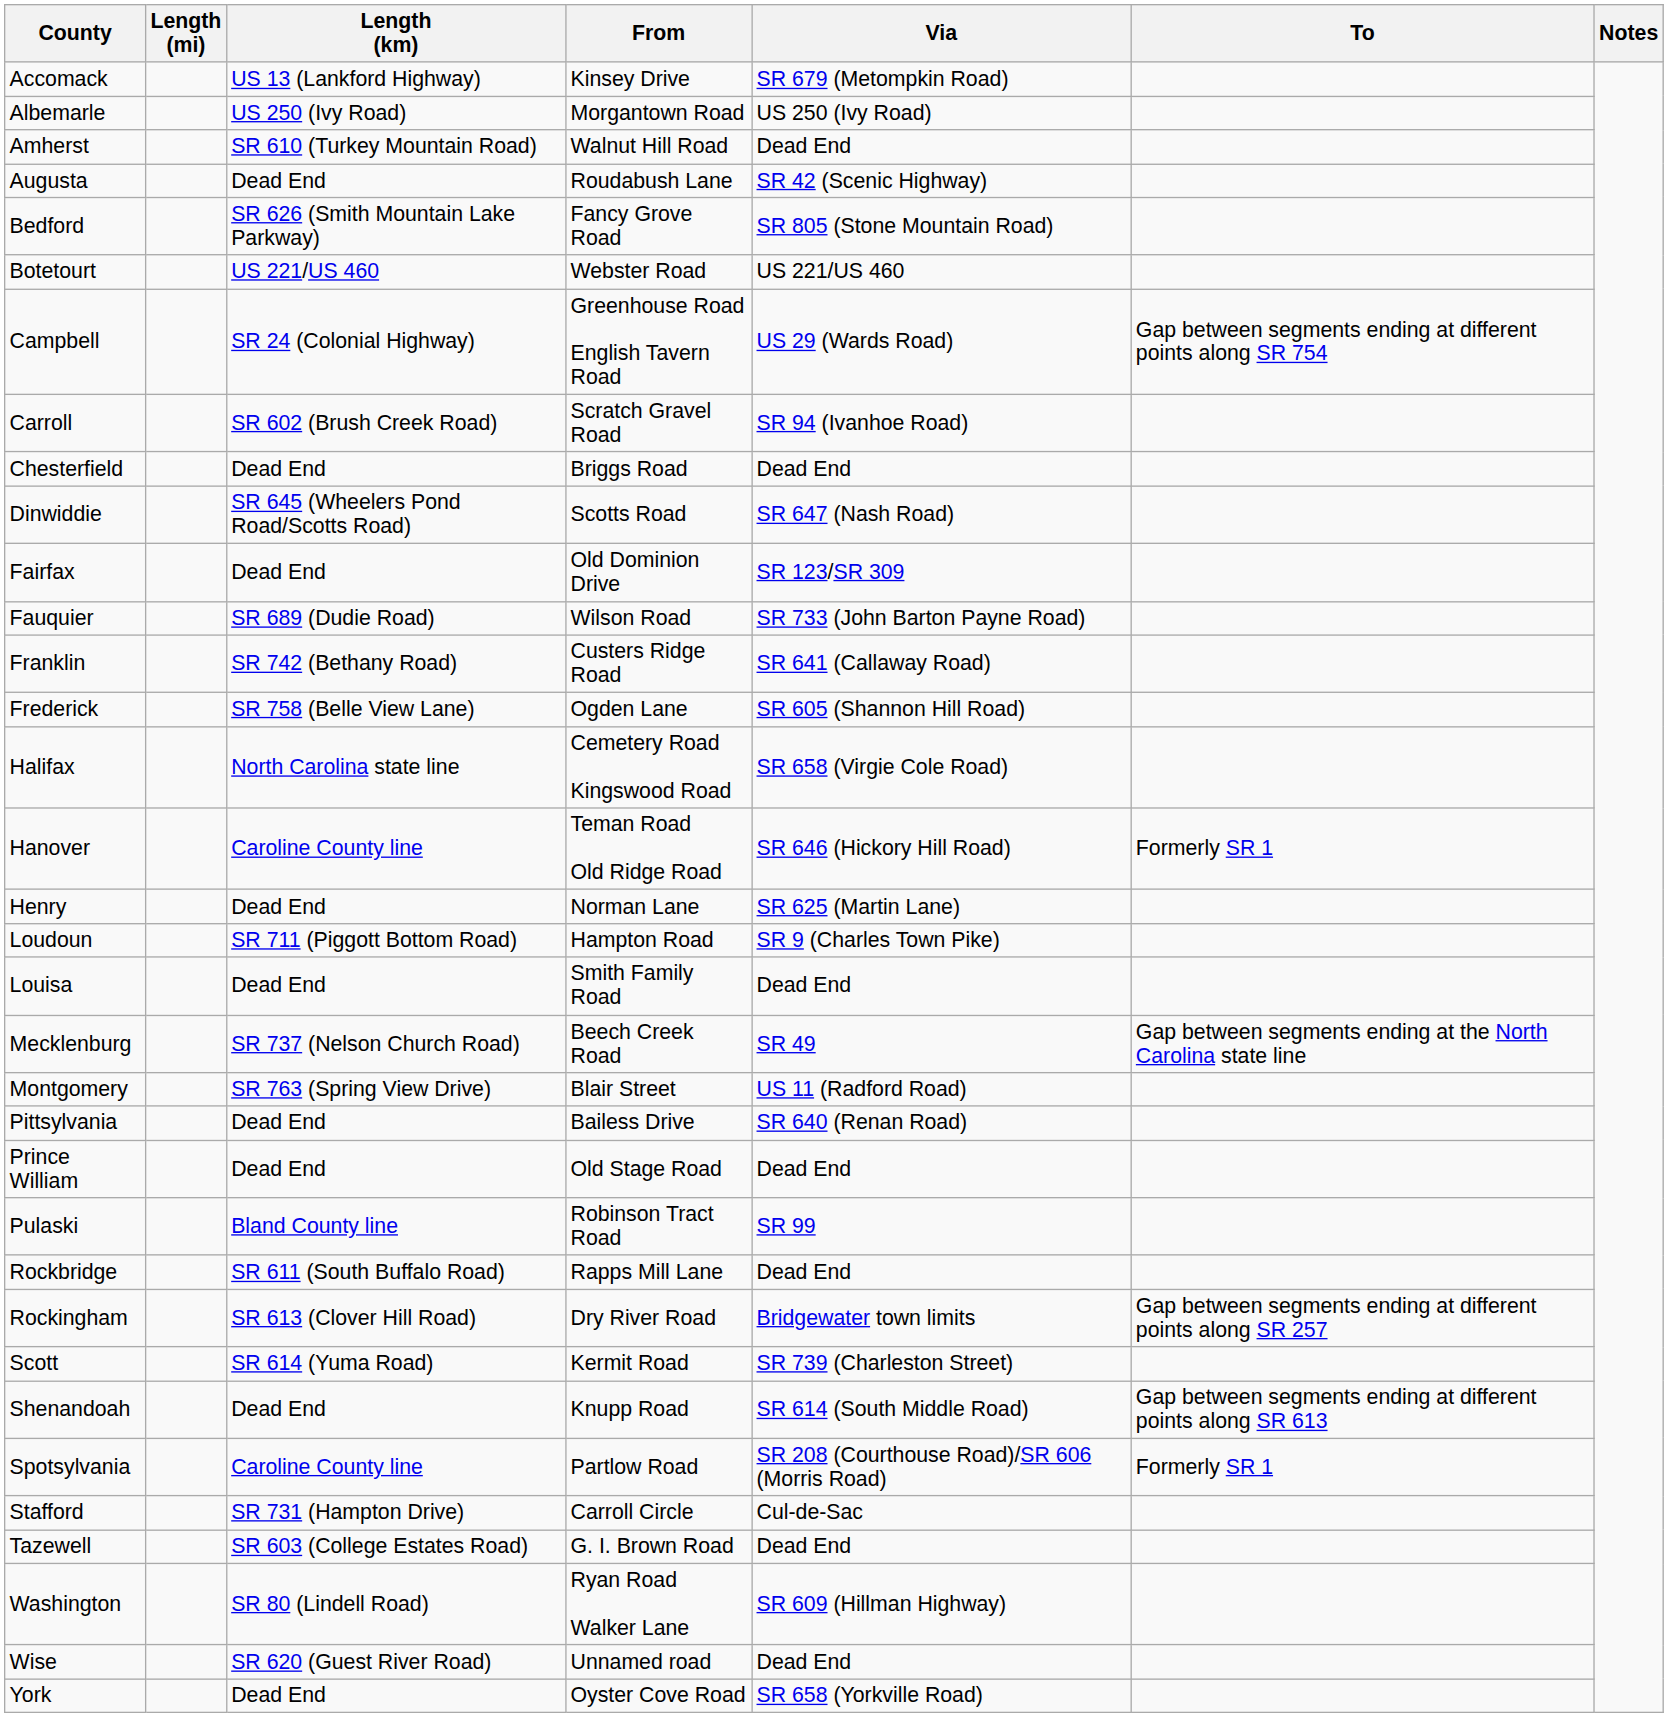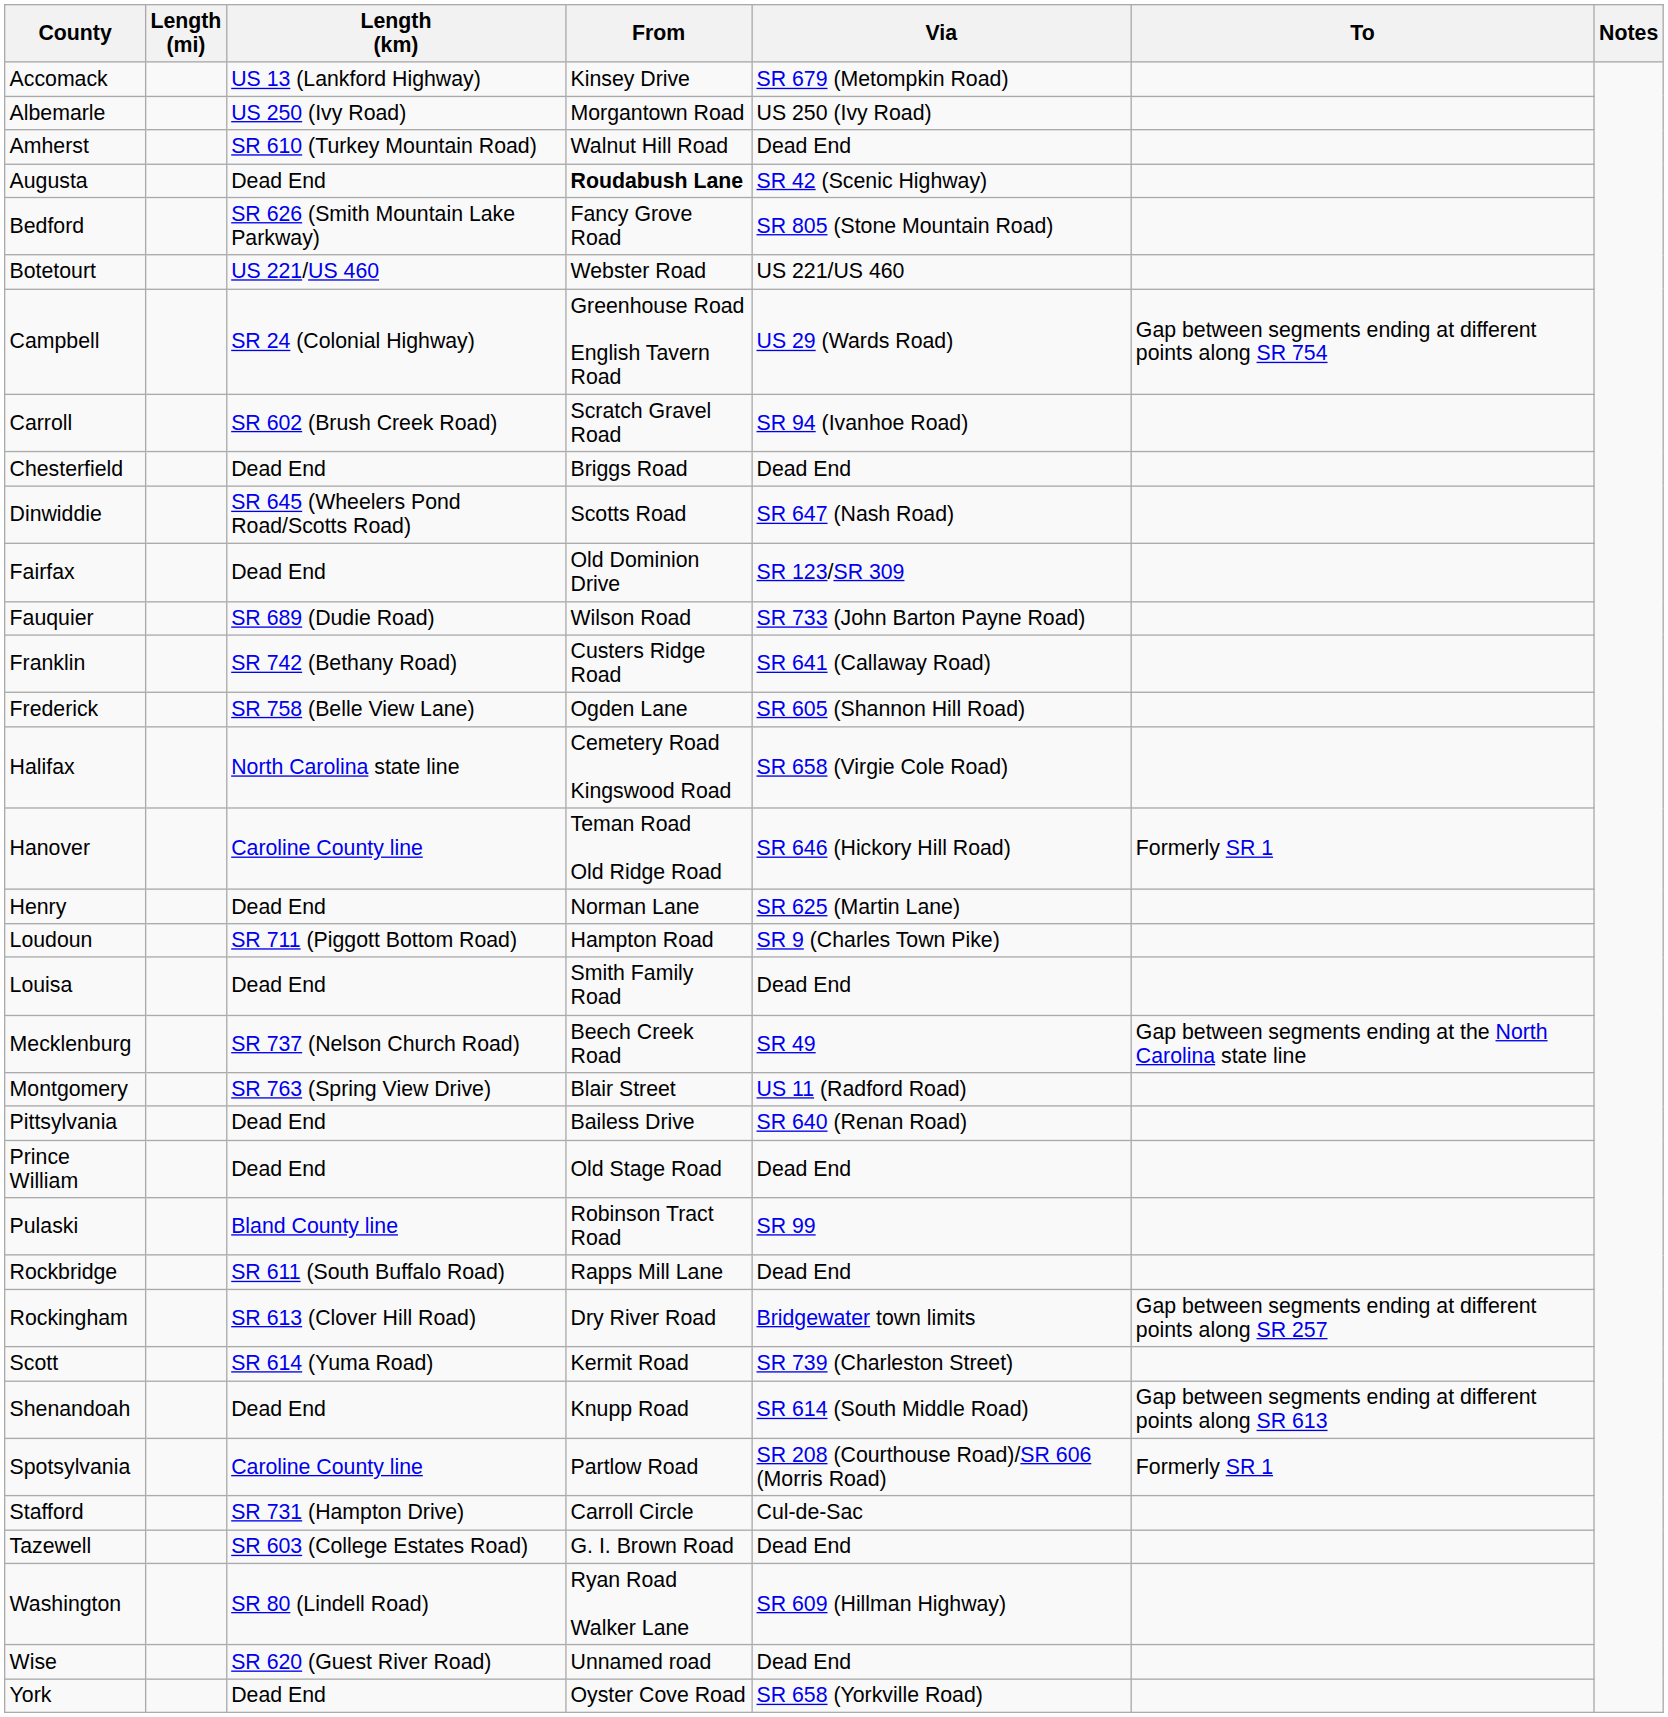(652, 180) normal -> (657, 180) bold
